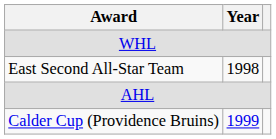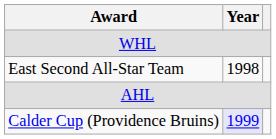(243, 120) no background -> (243, 120) lavender background
